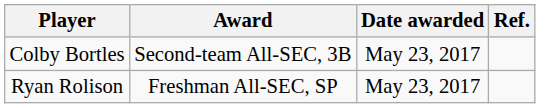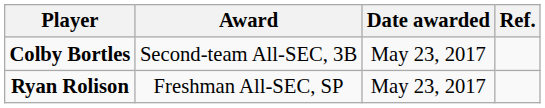(67, 53) normal -> (70, 53) bold
(67, 86) normal -> (70, 86) bold
